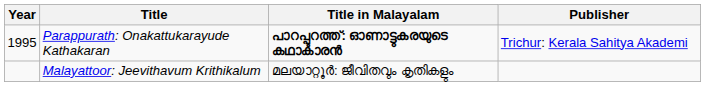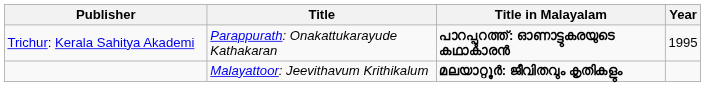columns swapped: (22, 14) <-> (599, 14)
(363, 71) normal -> (531, 71) bold
